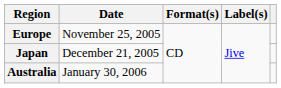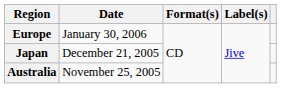(111, 33) November 25, 2005 -> (104, 33) January 30, 2006
(104, 72) January 30, 2006 -> (111, 72) November 25, 2005
